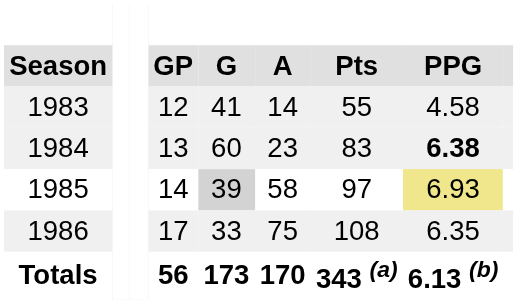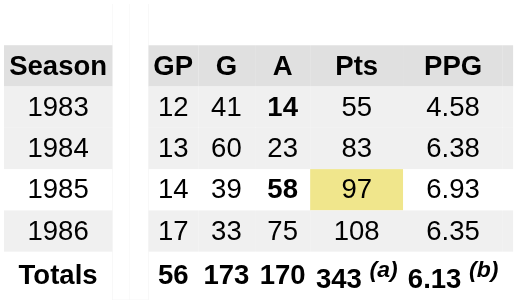(283, 106) normal -> (283, 106) bold
(453, 148) bold -> (453, 148) normal
(226, 189) lightgrey background -> (226, 189) no background
(283, 189) normal -> (283, 189) bold
(357, 189) no background -> (357, 189) khaki background
(453, 189) khaki background -> (453, 189) no background
